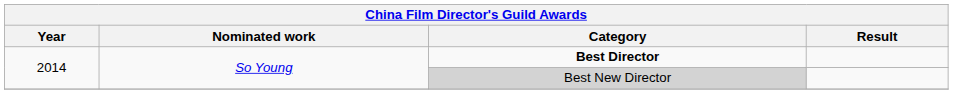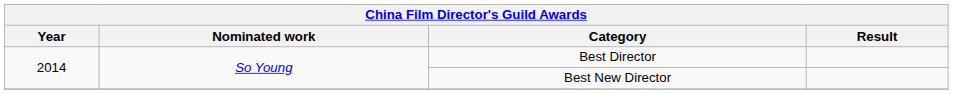(618, 57) bold -> (618, 57) normal
(618, 78) lightgrey background -> (618, 78) no background
